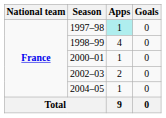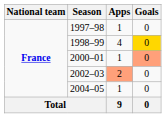(119, 27) paleturquoise background -> (119, 27) no background
(147, 43) no background -> (147, 43) gold background
(147, 58) no background -> (147, 58) lightsalmon background
(119, 74) no background -> (119, 74) lightsalmon background
